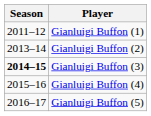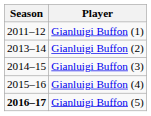(27, 66) bold -> (27, 66) normal
(27, 102) normal -> (27, 102) bold
